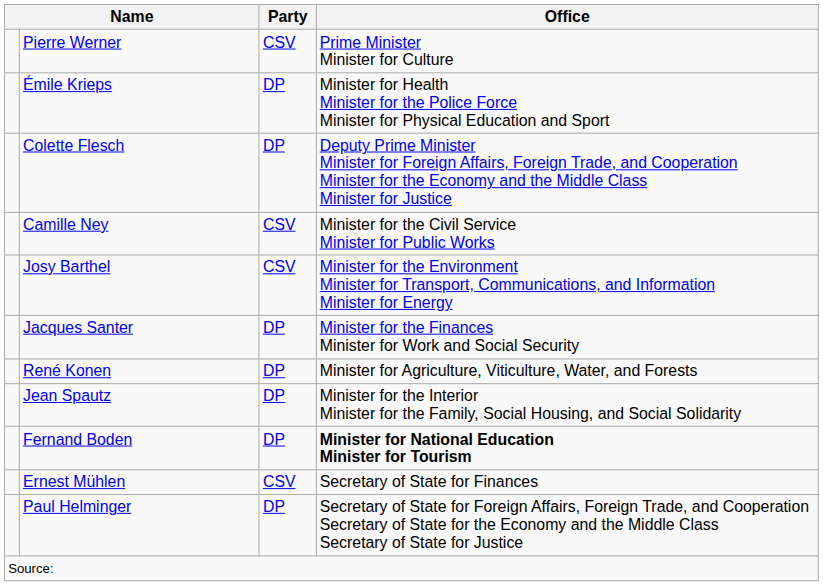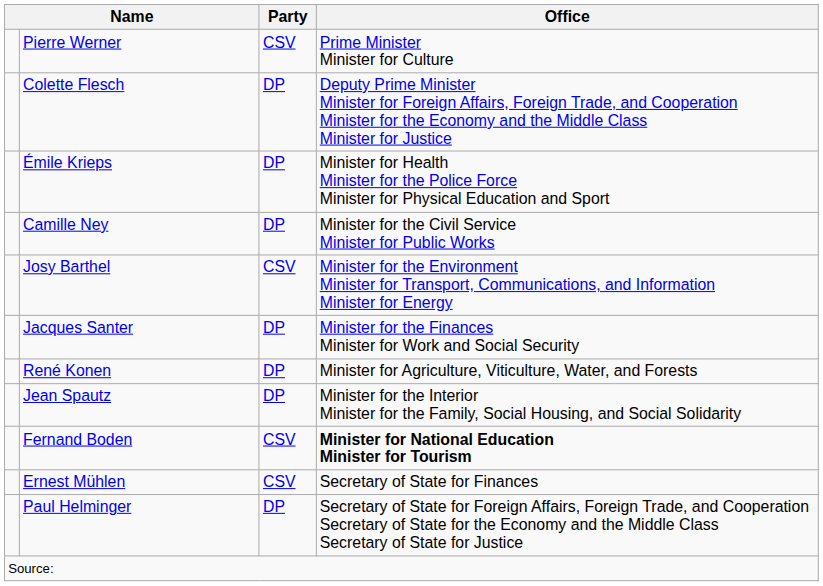rows swapped: (74, 145) <-> (68, 85)
(279, 224) CSV -> (274, 224) DP
(274, 439) DP -> (279, 439) CSV
